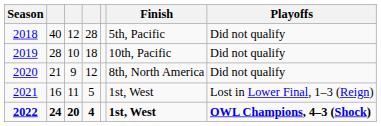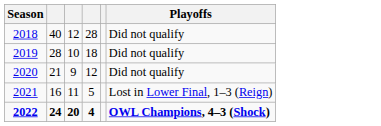- column: (157, 14)
